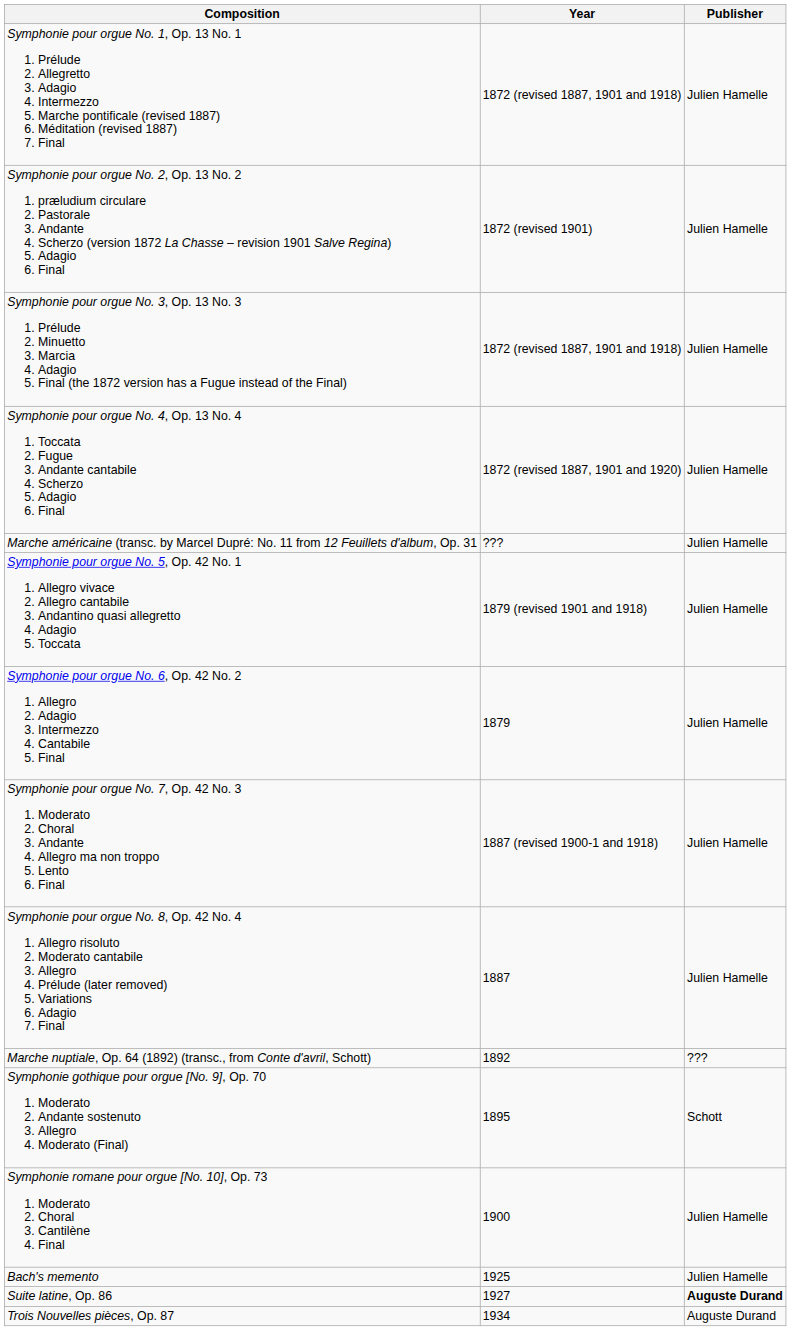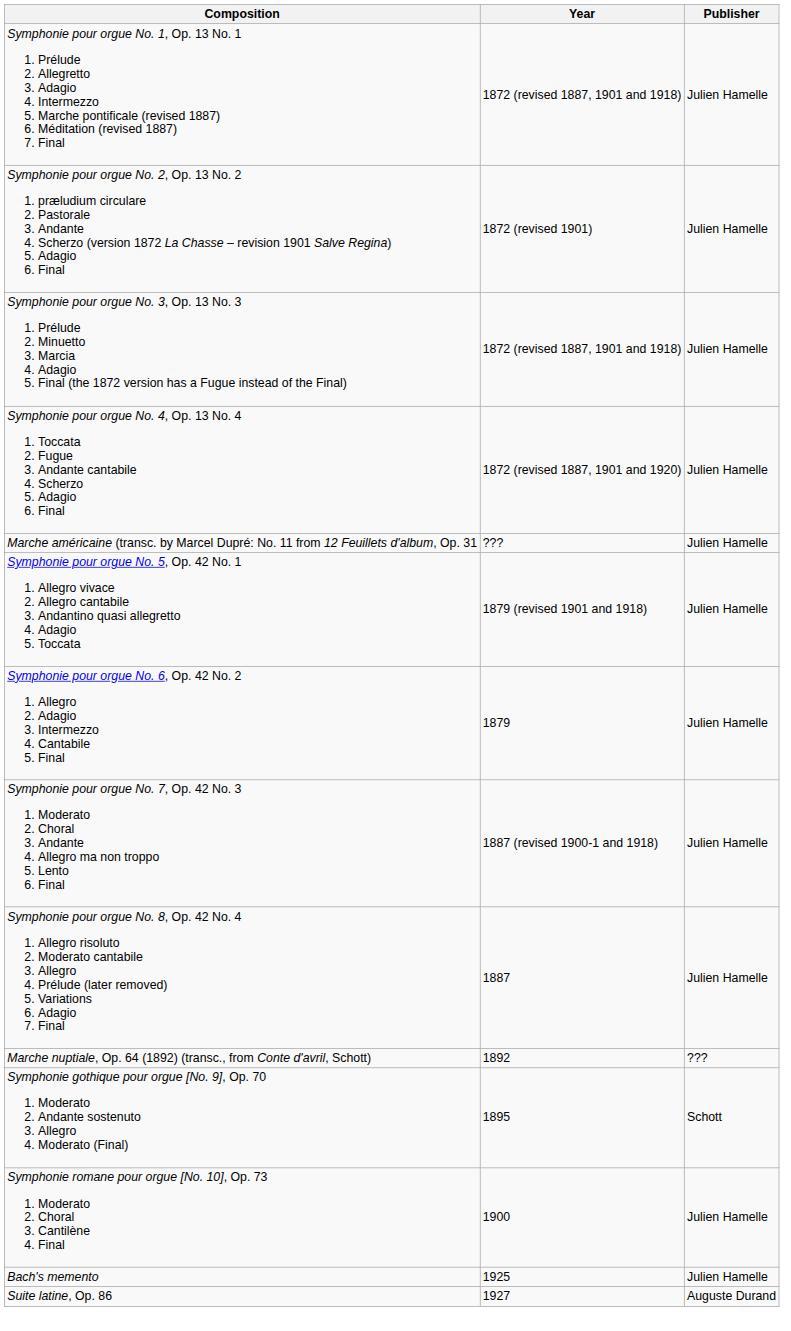(735, 1296) bold -> (732, 1296) normal
- row: (91, 1316)
